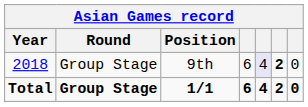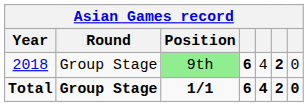(200, 65) no background -> (200, 65) lightgreen background
(247, 65) normal -> (247, 65) bold
(263, 65) lavender background -> (263, 65) no background
